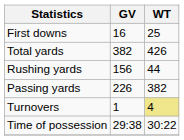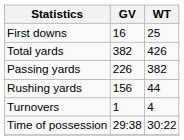rows swapped: (44, 70) <-> (44, 88)
(151, 107) khaki background -> (151, 107) no background
